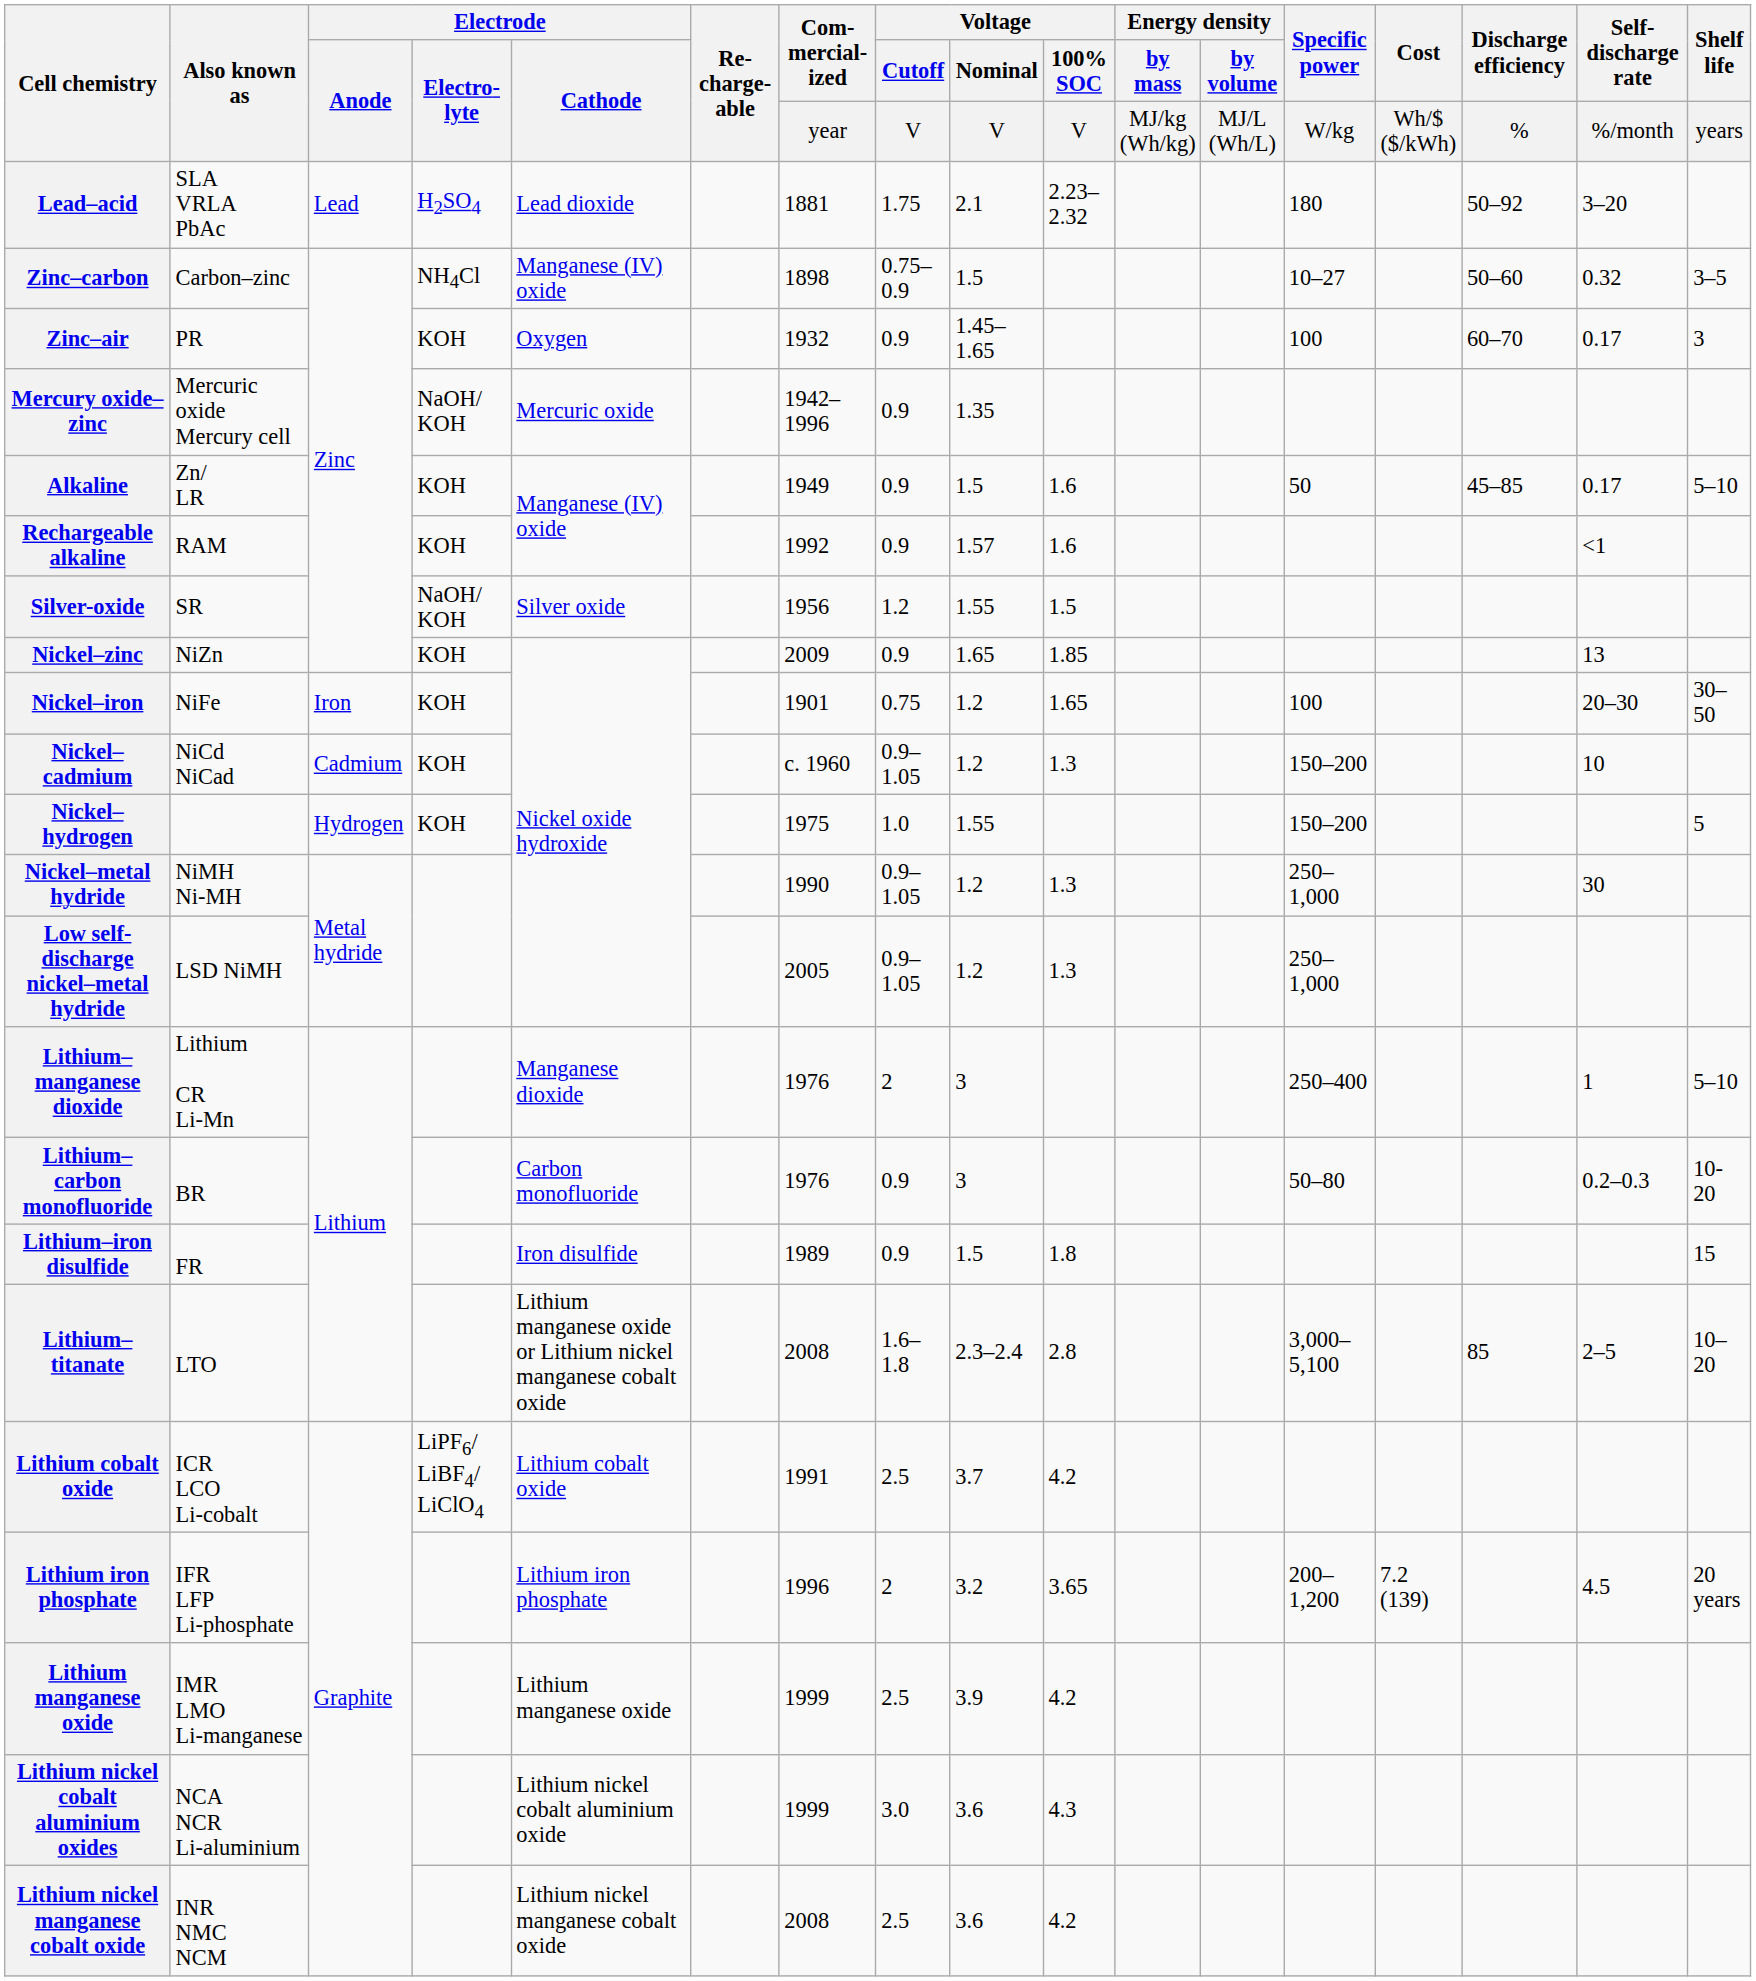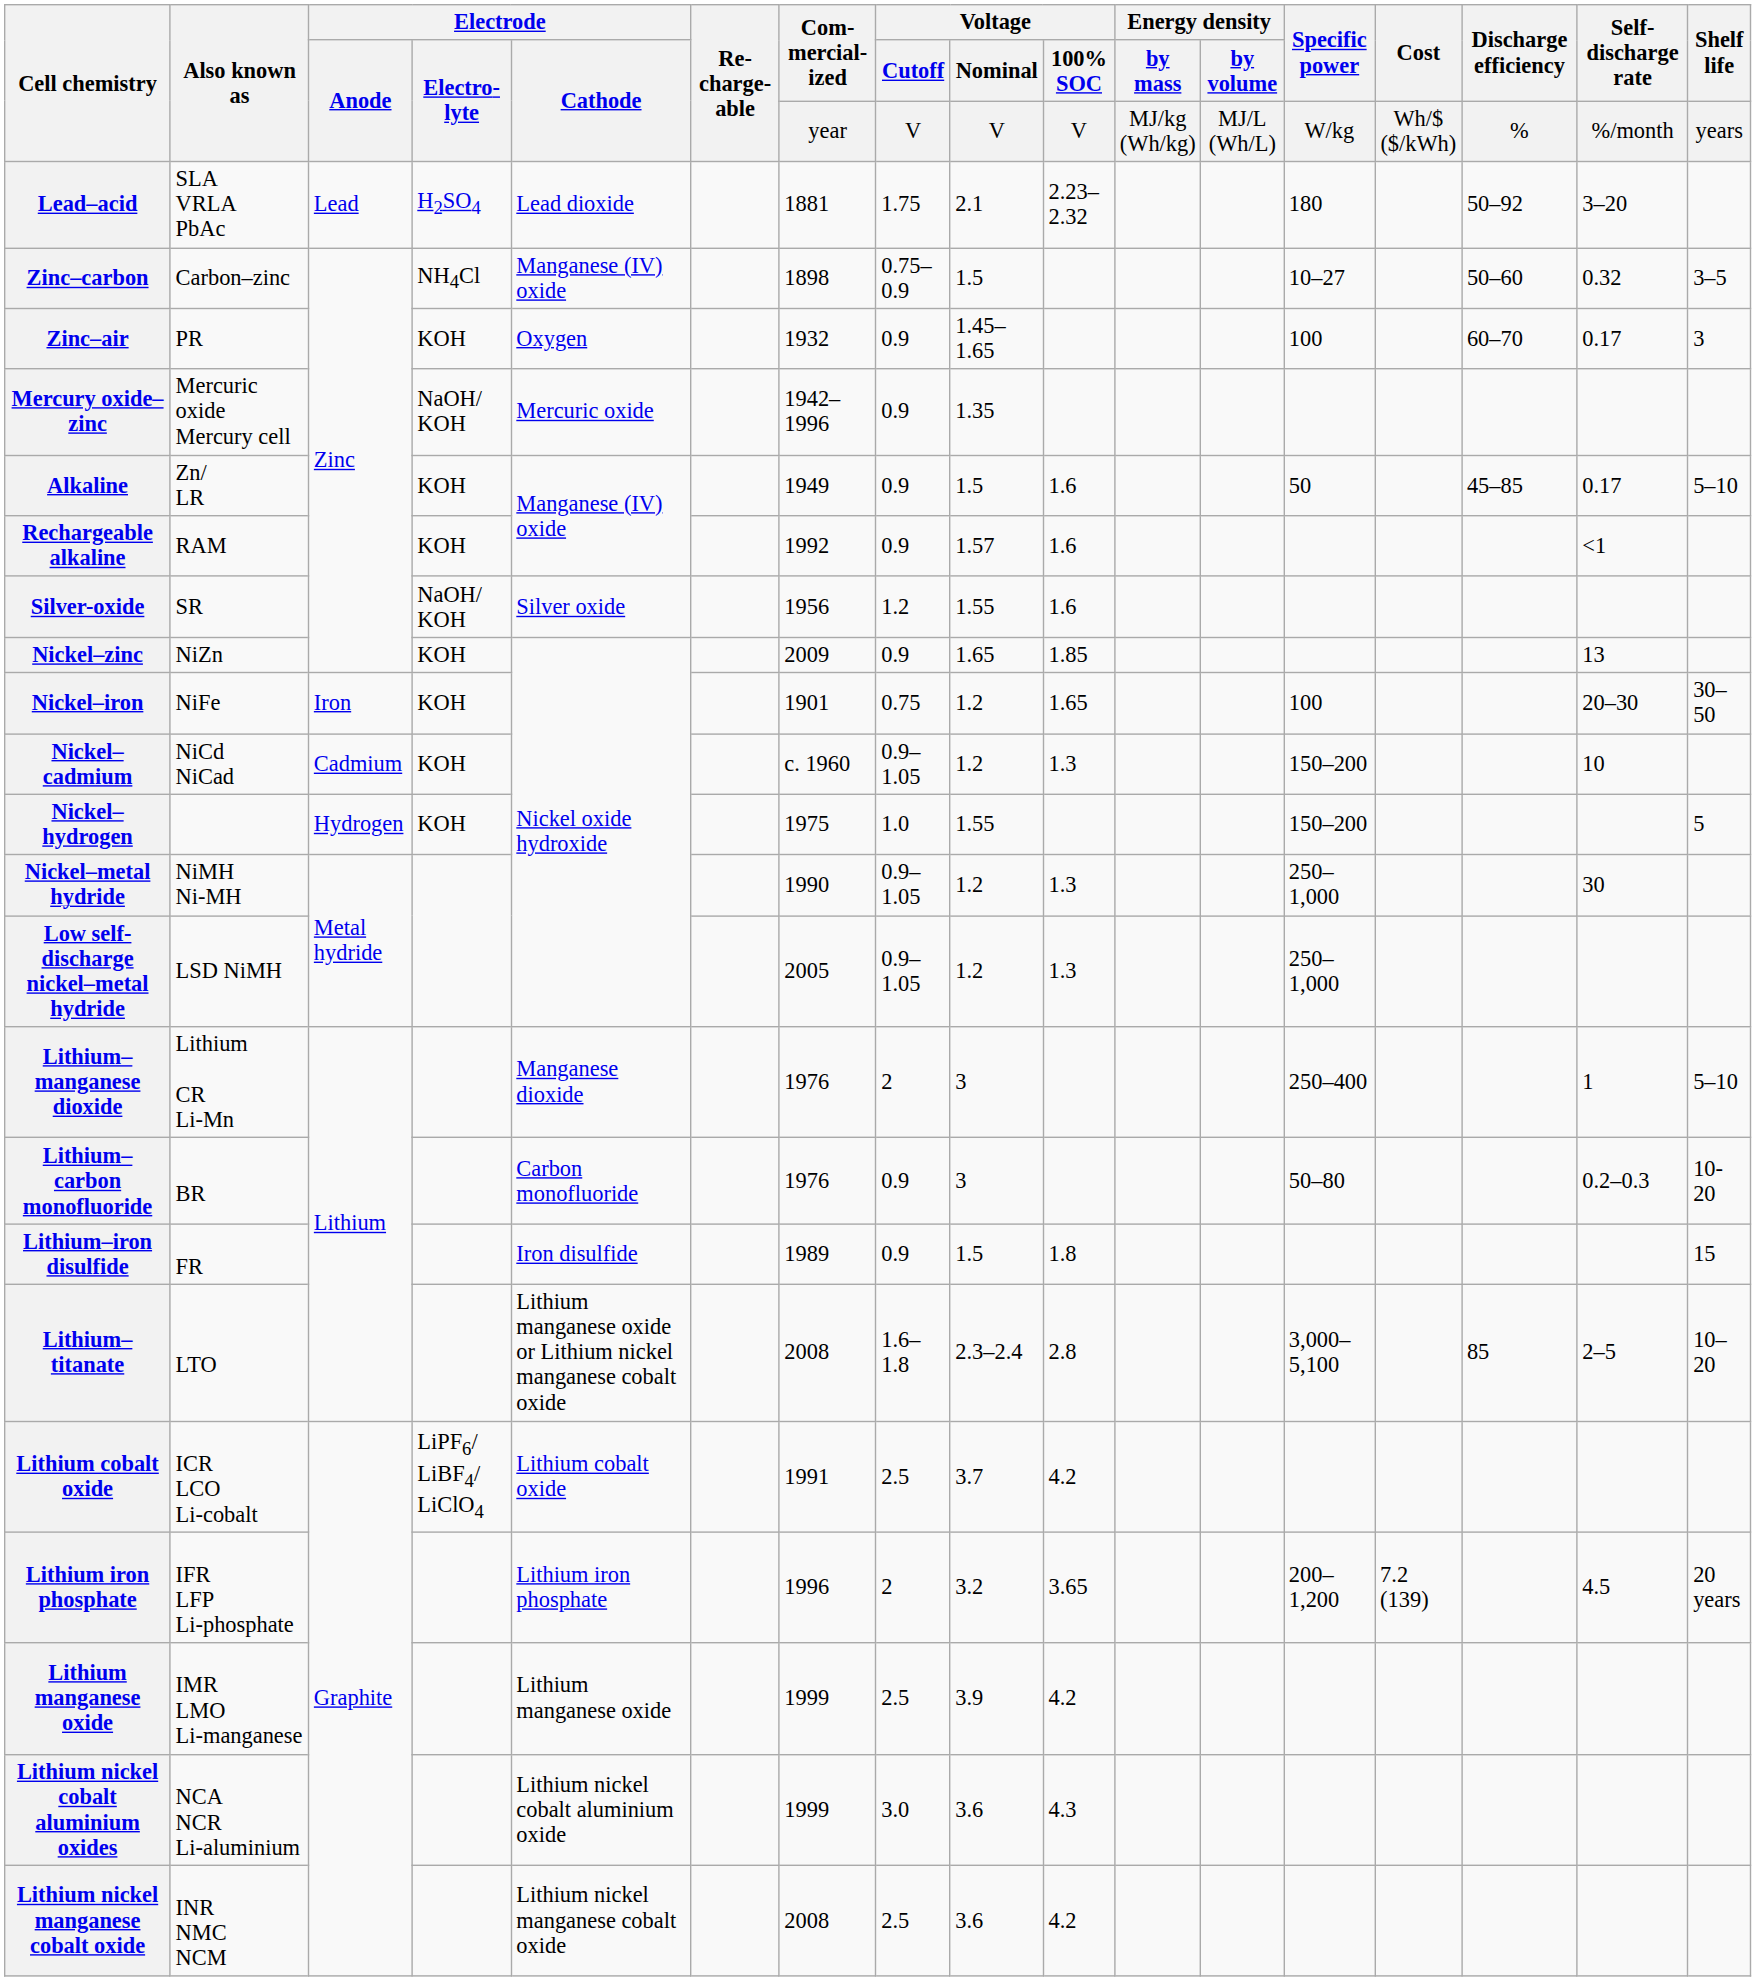(1062, 606) 1.5 -> (1062, 606) 1.6
